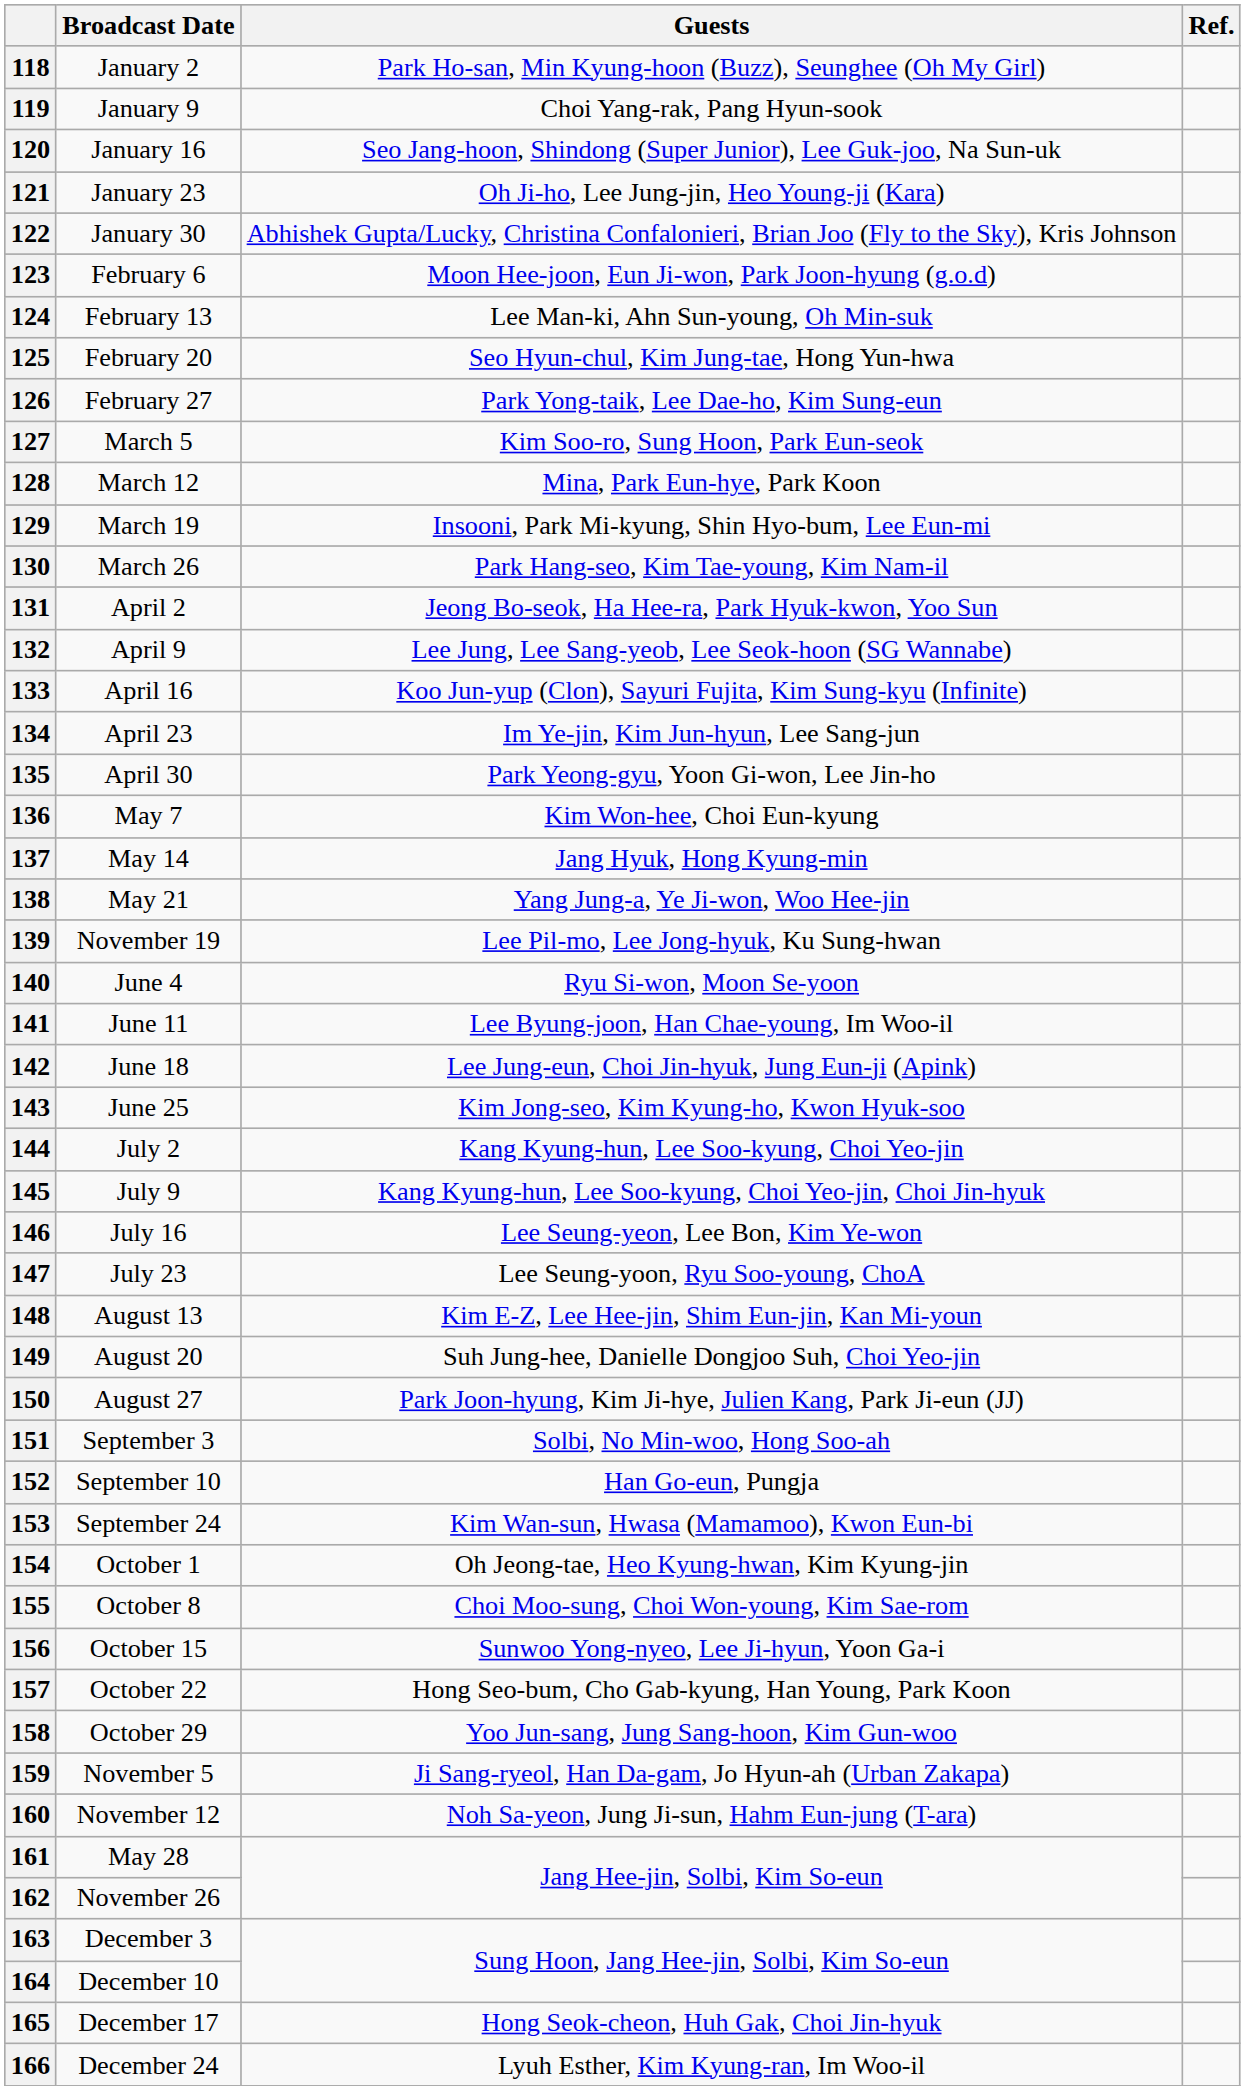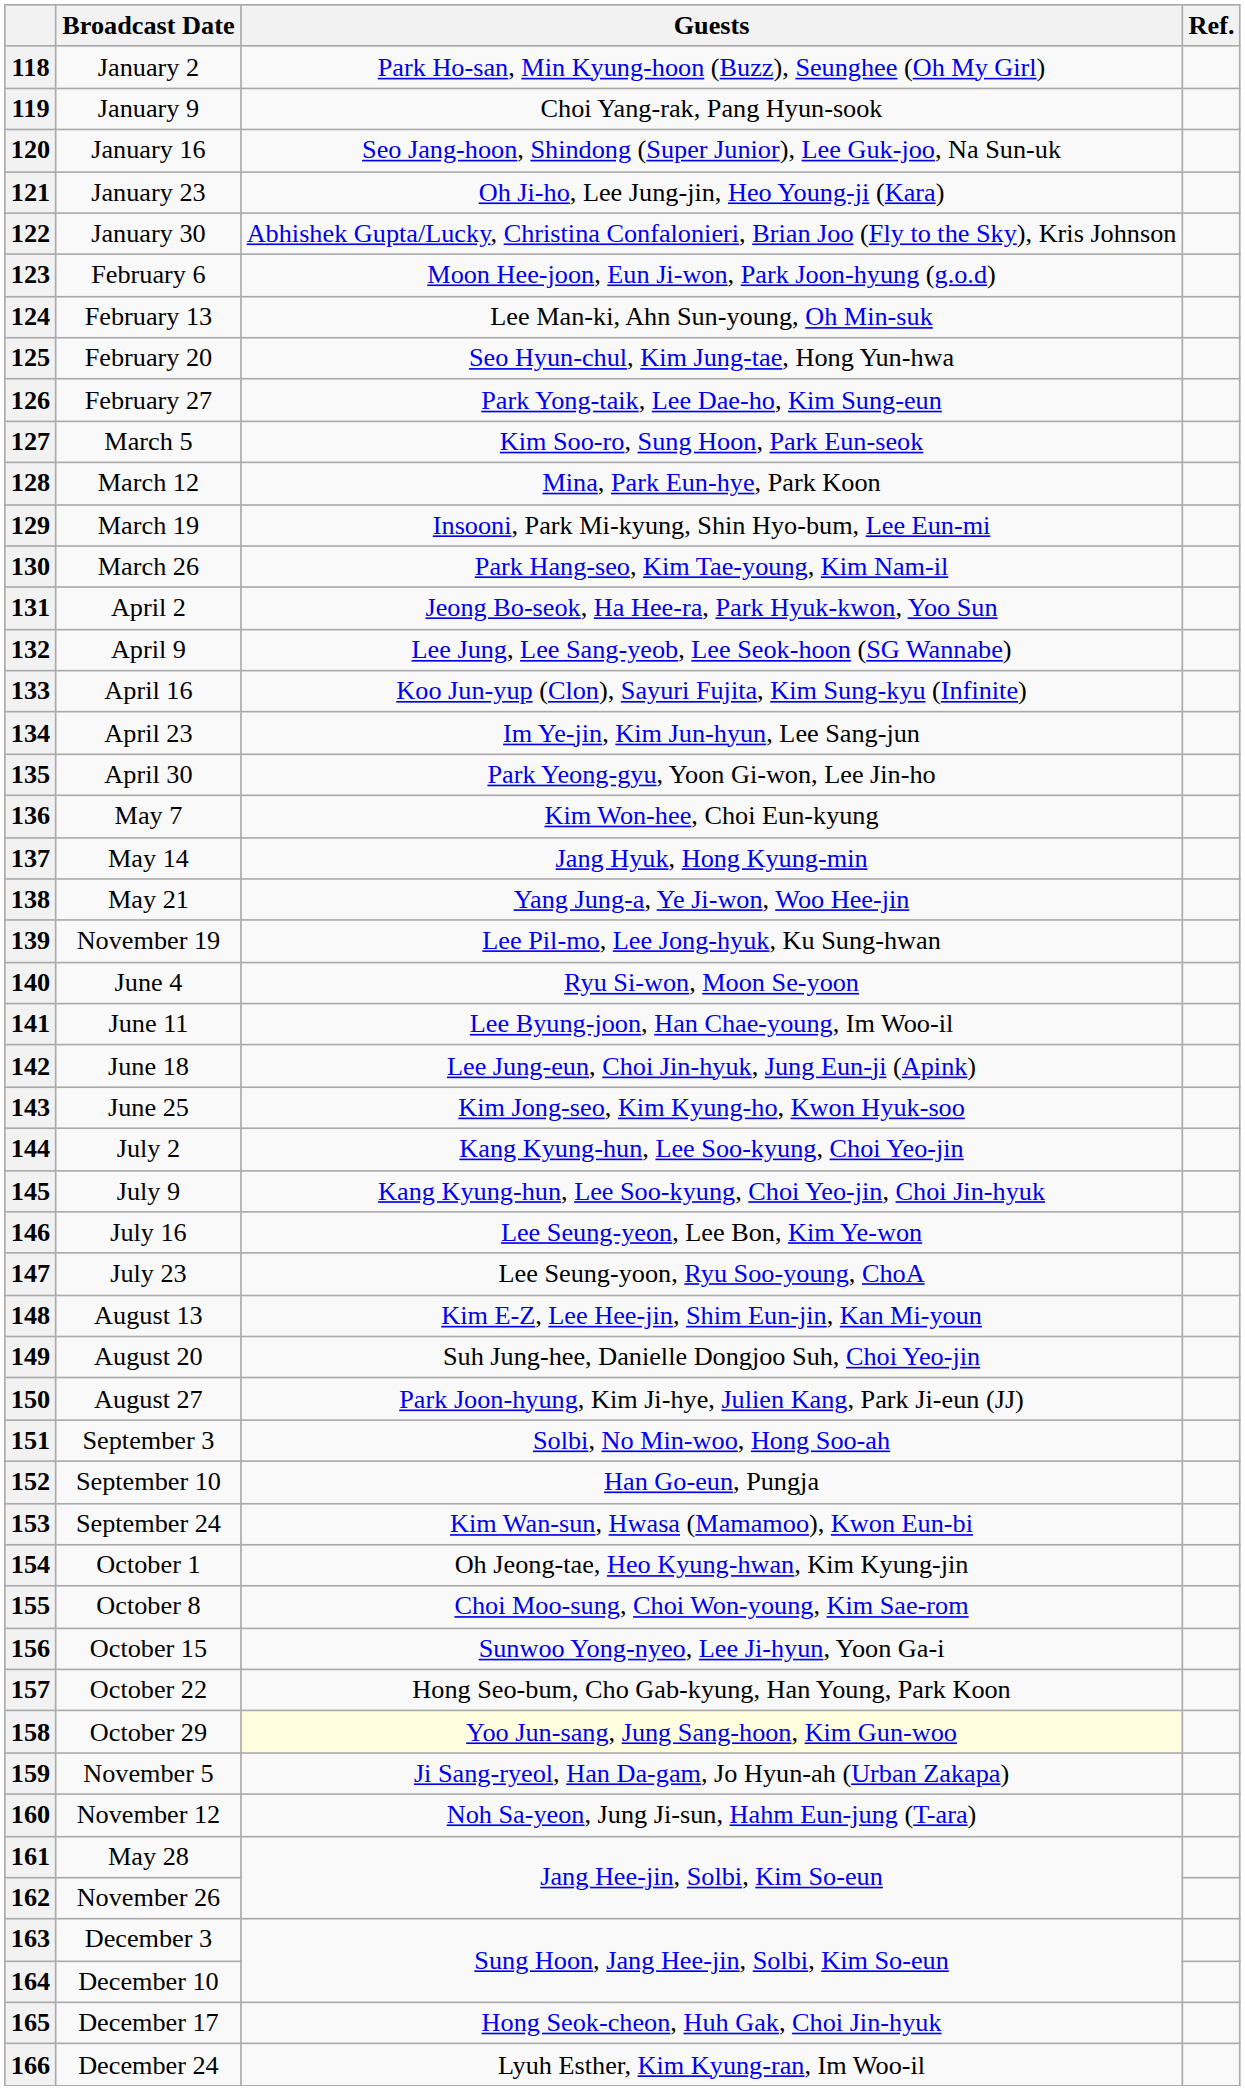(712, 1731) no background -> (712, 1731) lightyellow background
